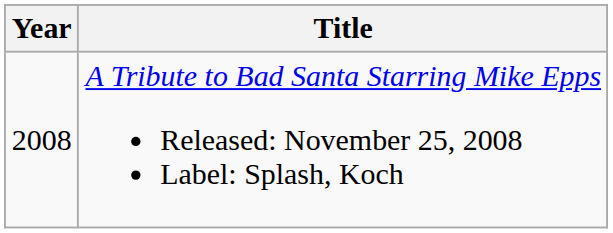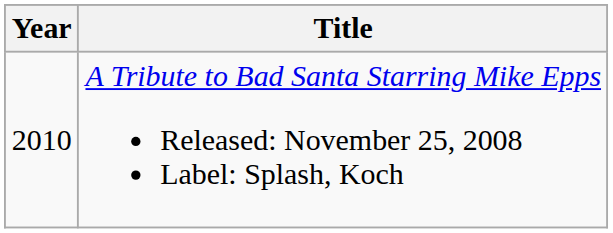(42, 139) 2008 -> (42, 139) 2010
